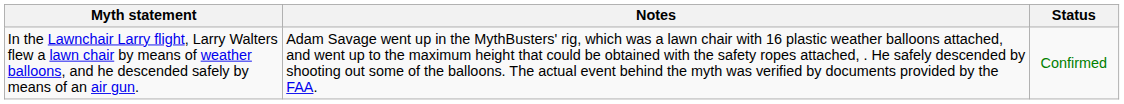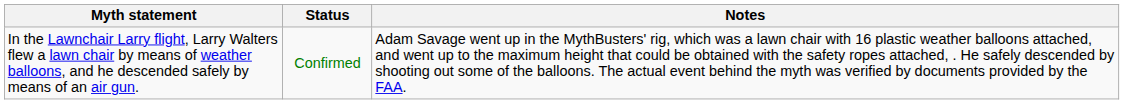columns swapped: (1074, 15) <-> (656, 15)
